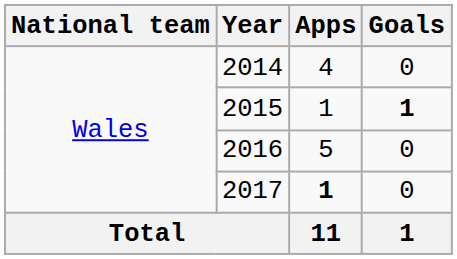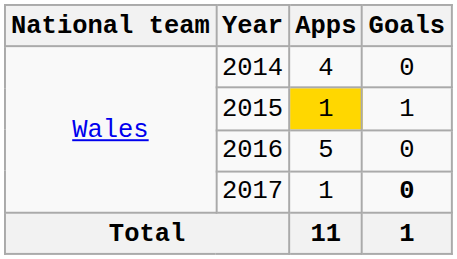(326, 109) no background -> (326, 109) gold background
(407, 109) bold -> (407, 109) normal
(326, 192) bold -> (326, 192) normal
(407, 192) normal -> (407, 192) bold
